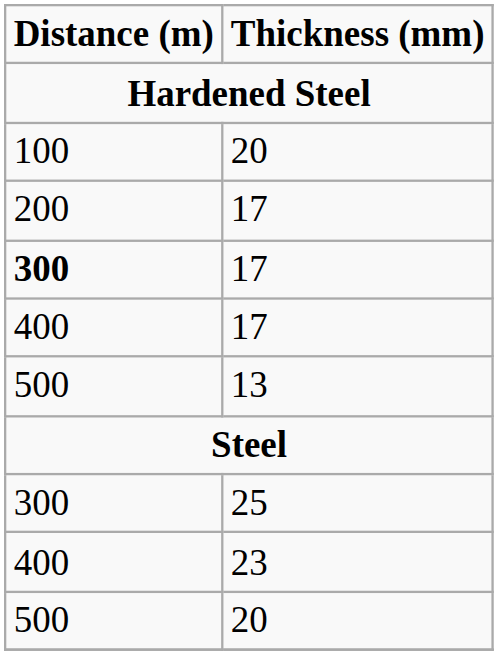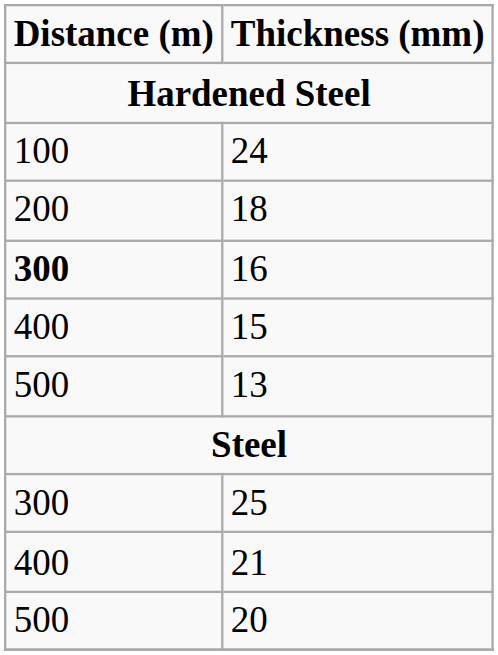(249, 151) 20 -> (249, 151) 24
(249, 209) 17 -> (249, 209) 18
(249, 268) 17 -> (249, 268) 16
(249, 326) 17 -> (249, 326) 15
(249, 561) 23 -> (249, 561) 21
